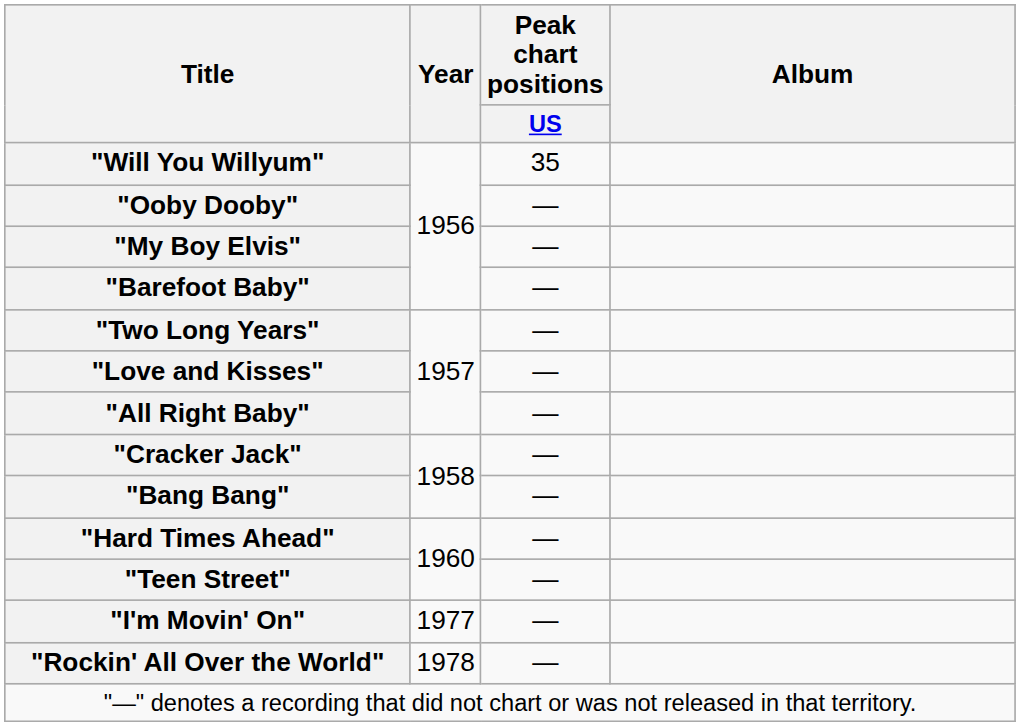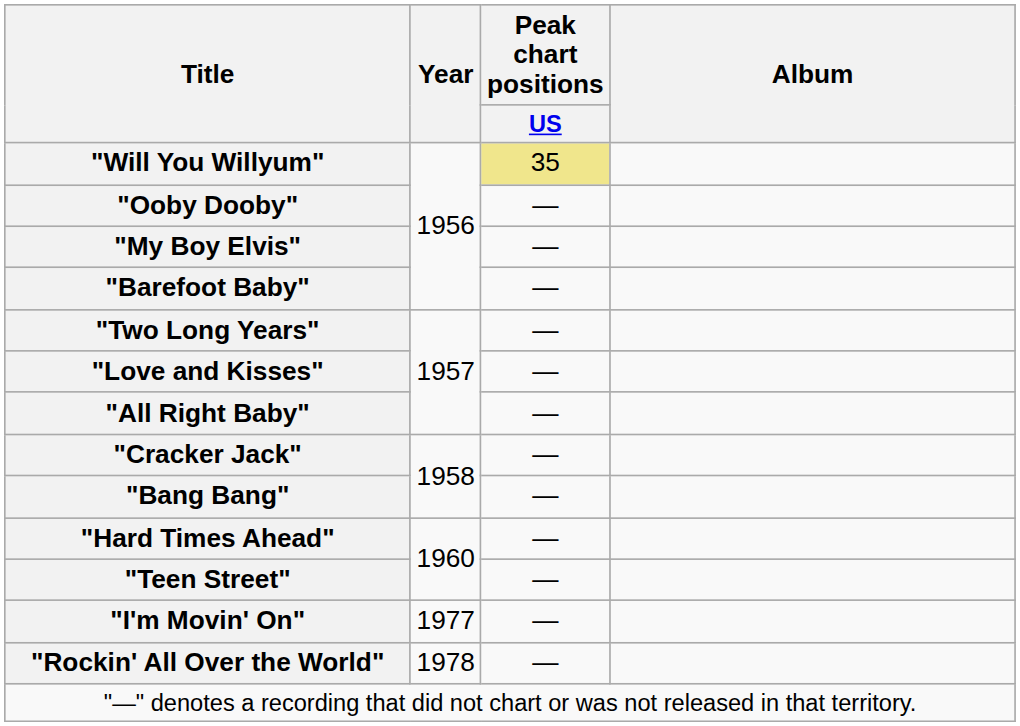(545, 163) no background -> (545, 163) khaki background
